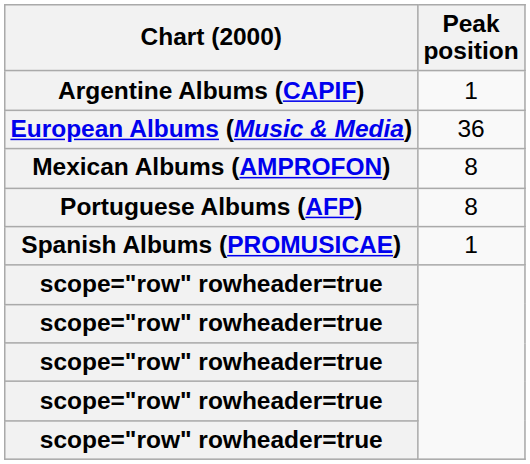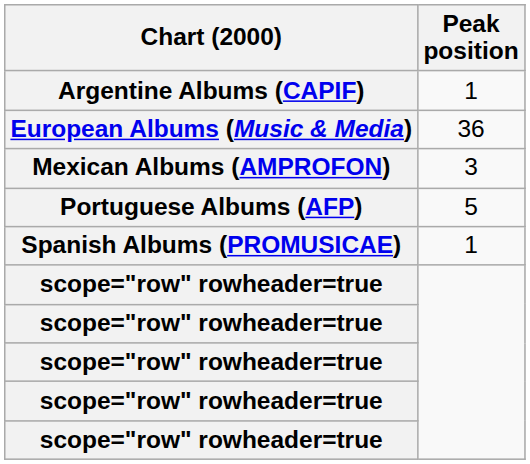(471, 167) 8 -> (471, 167) 3
(471, 206) 8 -> (471, 206) 5
